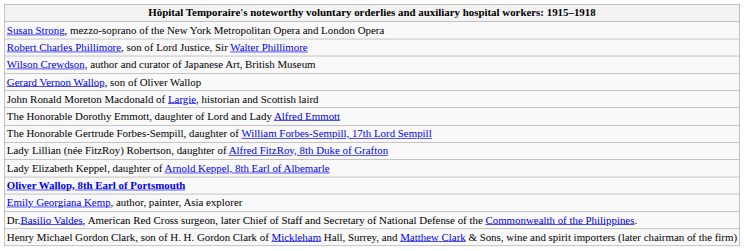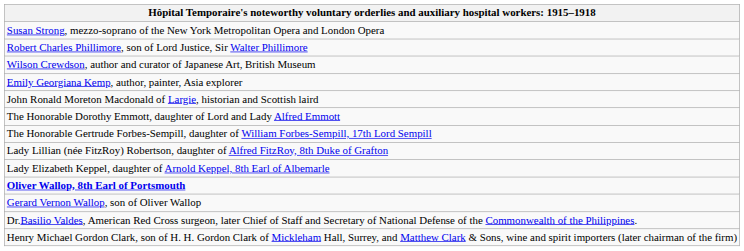(104, 82) Gerard Vernon Wallop, son of Oliver Wallop -> (125, 82) Emily Georgiana Kemp, author, painter, Asia explorer
(125, 202) Emily Georgiana Kemp, author, painter, Asia explorer -> (104, 202) Gerard Vernon Wallop, son of Oliver Wallop
